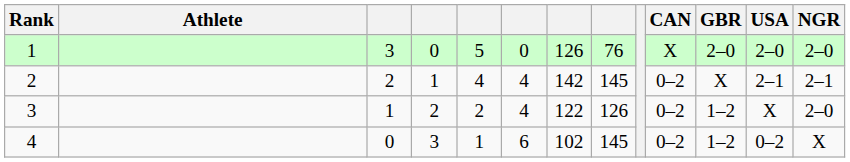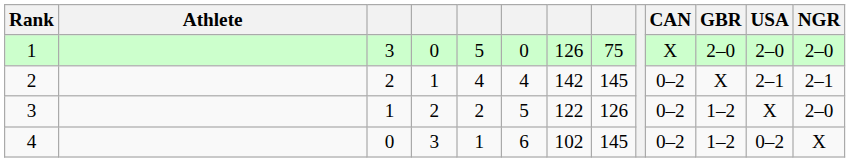(614, 50) 76 -> (614, 50) 75
(524, 111) 4 -> (524, 111) 5
